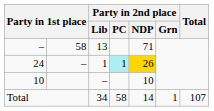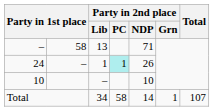(148, 64) gold background -> (148, 64) no background
